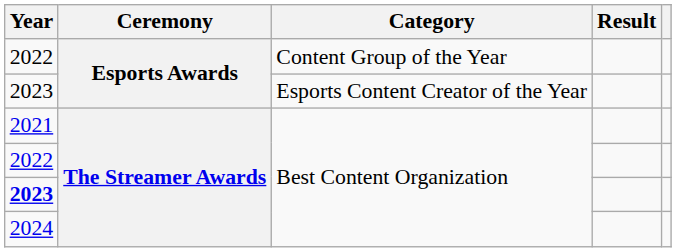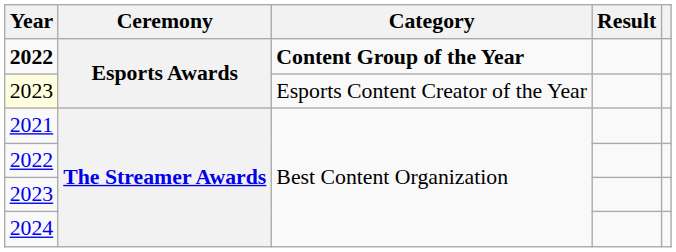(31, 56) normal -> (31, 56) bold
(391, 56) normal -> (400, 56) bold
(31, 90) no background -> (31, 90) lightyellow background
(31, 194) bold -> (31, 194) normal
